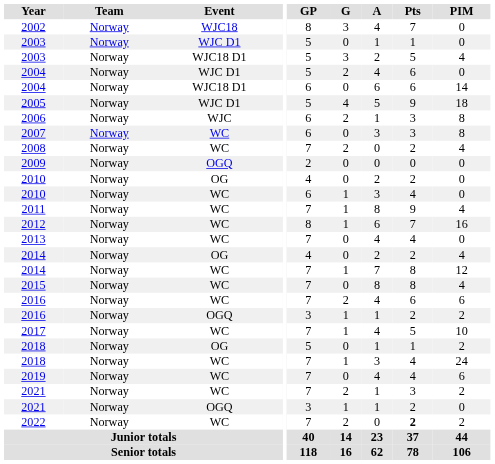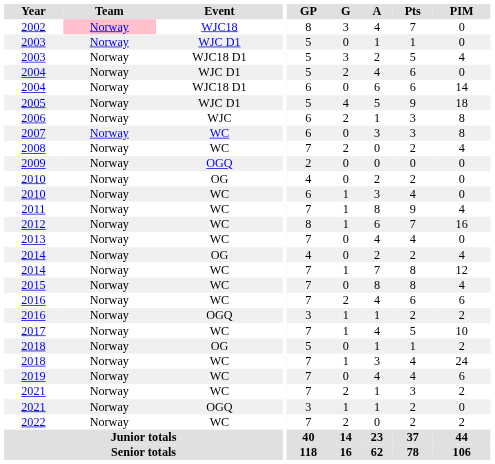(109, 26) no background -> (109, 26) pink background
(413, 422) bold -> (413, 422) normal
